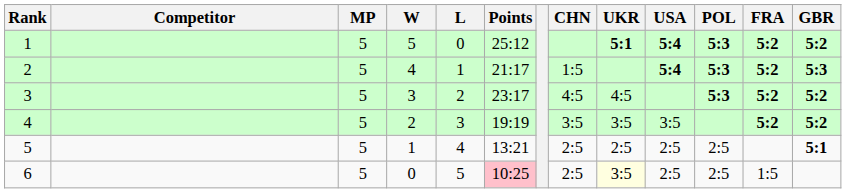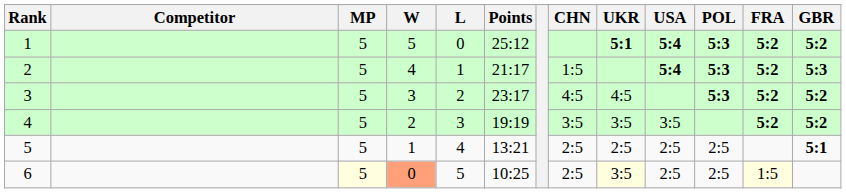(363, 174) no background -> (363, 174) lightyellow background
(412, 174) no background -> (412, 174) lightsalmon background
(511, 174) pink background -> (511, 174) no background
(768, 174) no background -> (768, 174) lightyellow background
